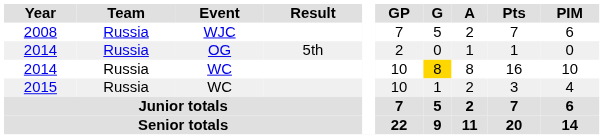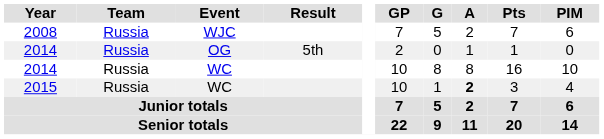(437, 69) gold background -> (437, 69) no background
(470, 87) normal -> (470, 87) bold
